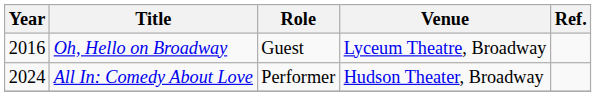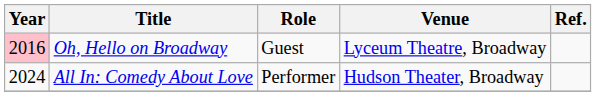(27, 47) no background -> (27, 47) pink background
